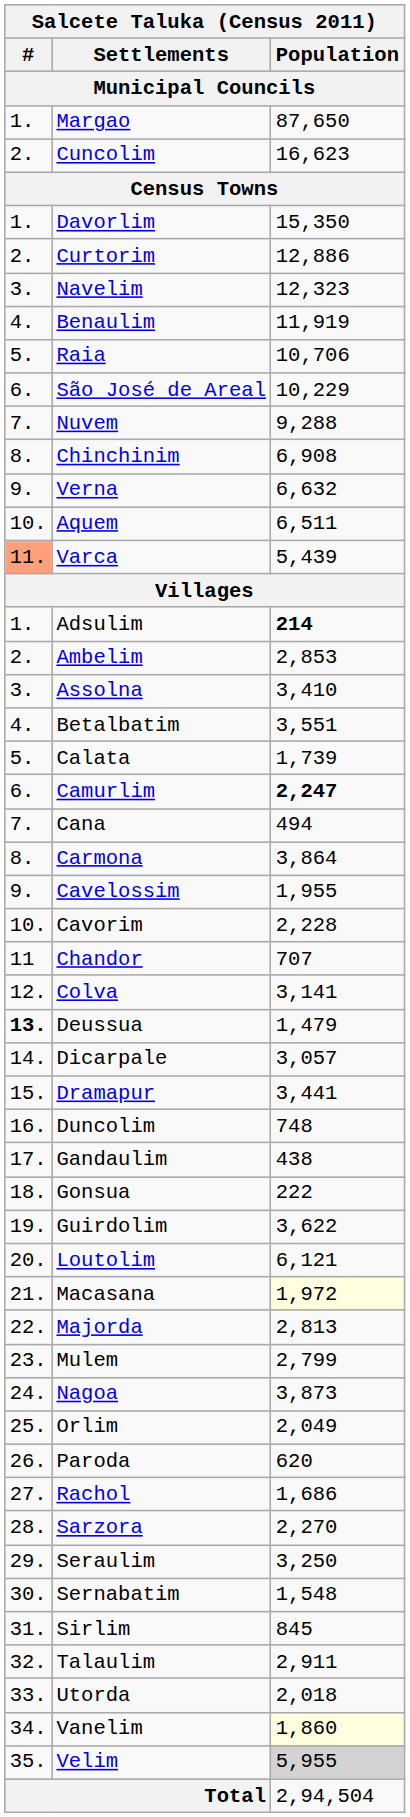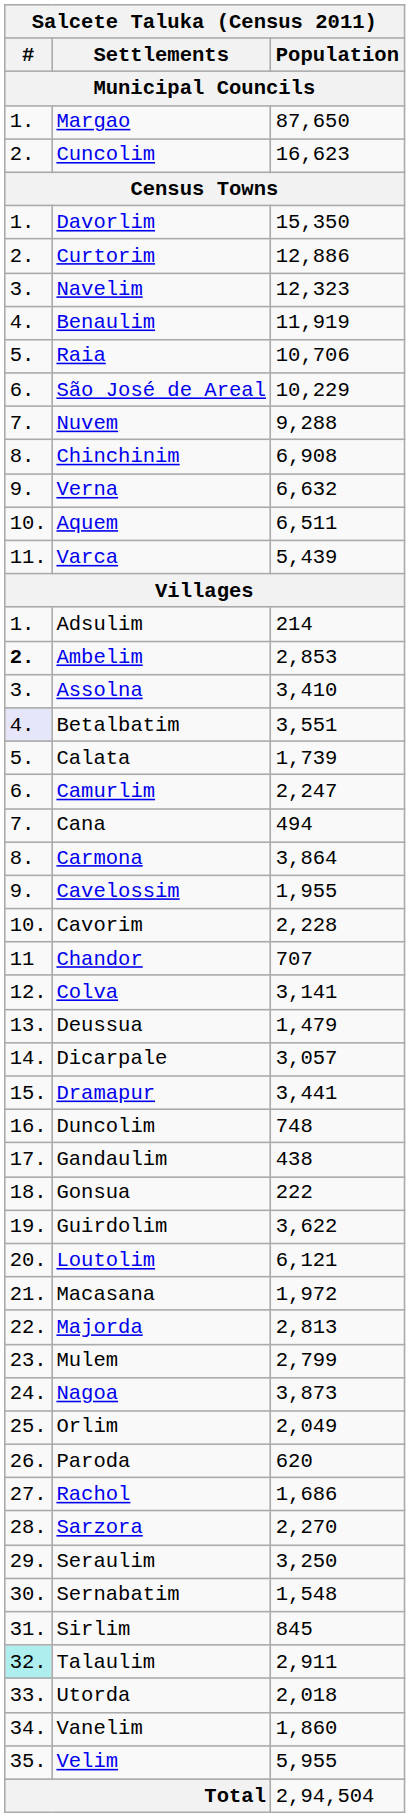(28, 557) lightsalmon background -> (28, 557) no background
(294, 624) bold -> (294, 624) normal
(22, 658) normal -> (22, 658) bold
(22, 725) no background -> (22, 725) lavender background
(307, 791) bold -> (307, 791) normal
(28, 1026) bold -> (28, 1026) normal
(307, 1294) lightyellow background -> (307, 1294) no background
(28, 1662) no background -> (28, 1662) paleturquoise background
(307, 1729) lightyellow background -> (307, 1729) no background
(307, 1762) lightgrey background -> (307, 1762) no background
